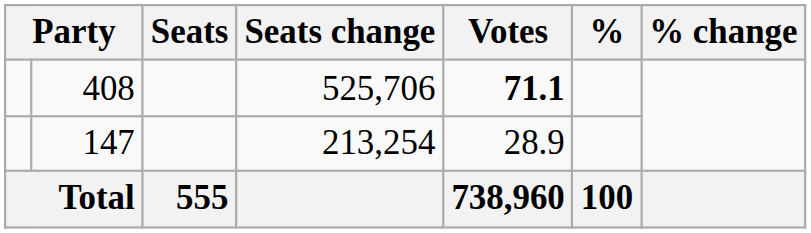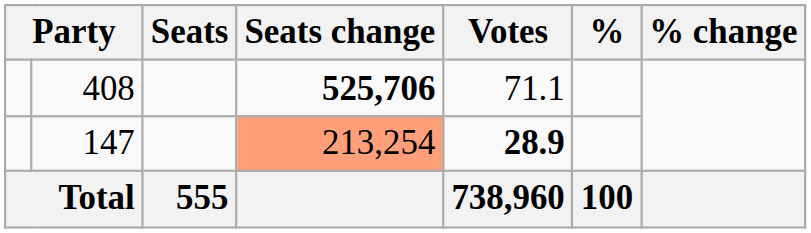(379, 87) normal -> (379, 87) bold
(534, 87) bold -> (534, 87) normal
(379, 142) no background -> (379, 142) lightsalmon background
(534, 142) normal -> (534, 142) bold
